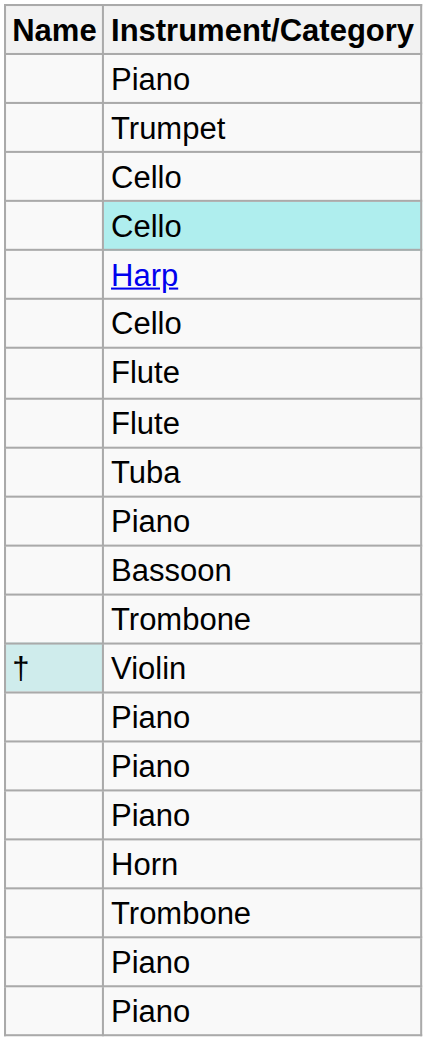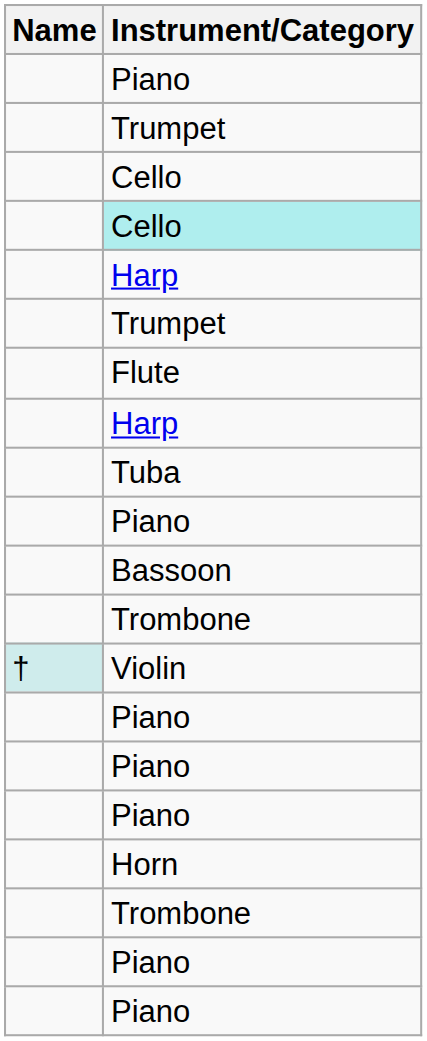(146, 324) Cello -> (168, 324) Trumpet
(145, 422) Flute -> (145, 422) Harp
